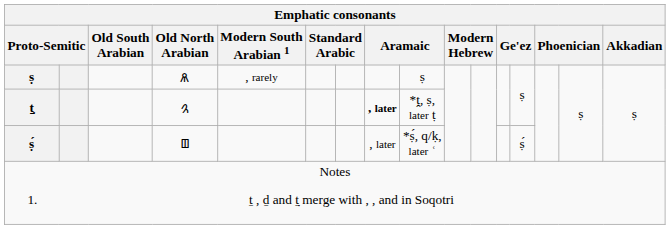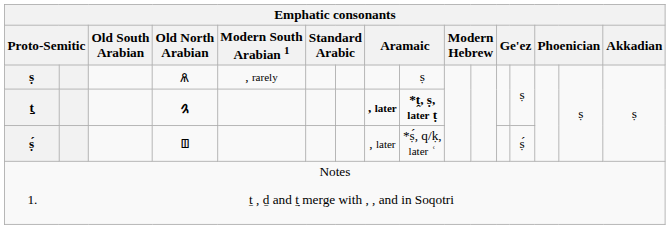(185, 108) normal -> (185, 108) bold
(422, 107) normal -> (422, 107) bold
